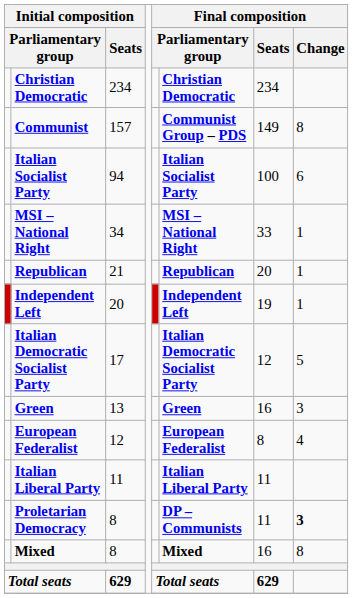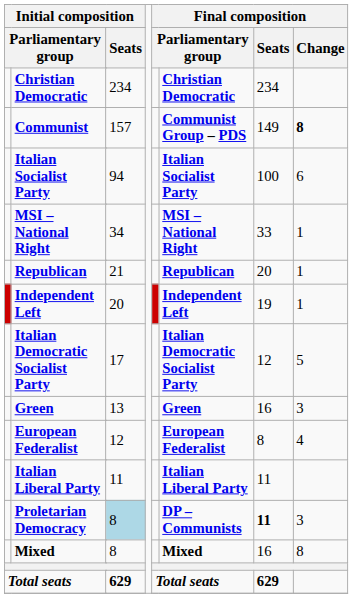(300, 127) normal -> (300, 127) bold
(113, 519) no background -> (113, 519) lightblue background
(264, 519) normal -> (264, 519) bold
(300, 519) bold -> (300, 519) normal
